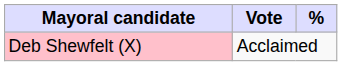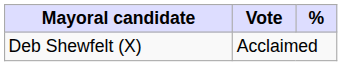(75, 46) pink background -> (75, 46) no background
